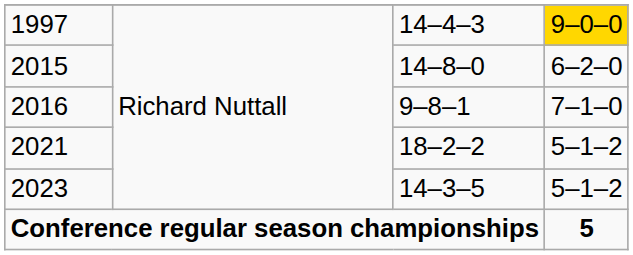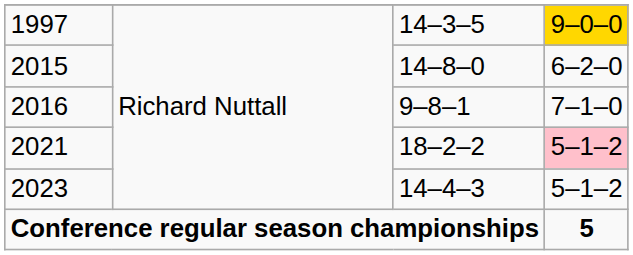(442, 24) 14–4–3 -> (442, 24) 14–3–5
(587, 147) no background -> (587, 147) pink background
(442, 188) 14–3–5 -> (442, 188) 14–4–3
